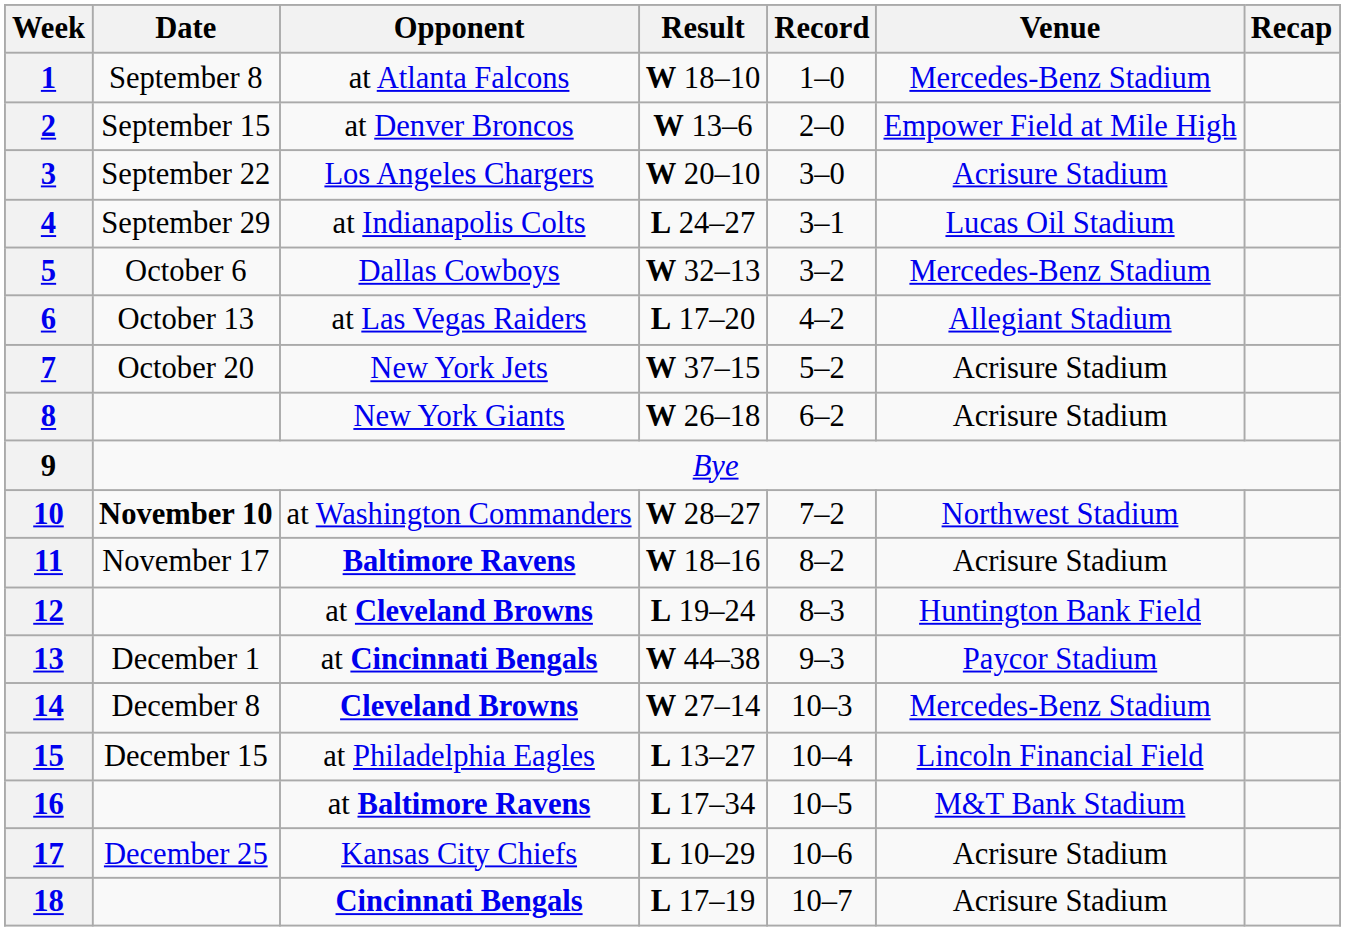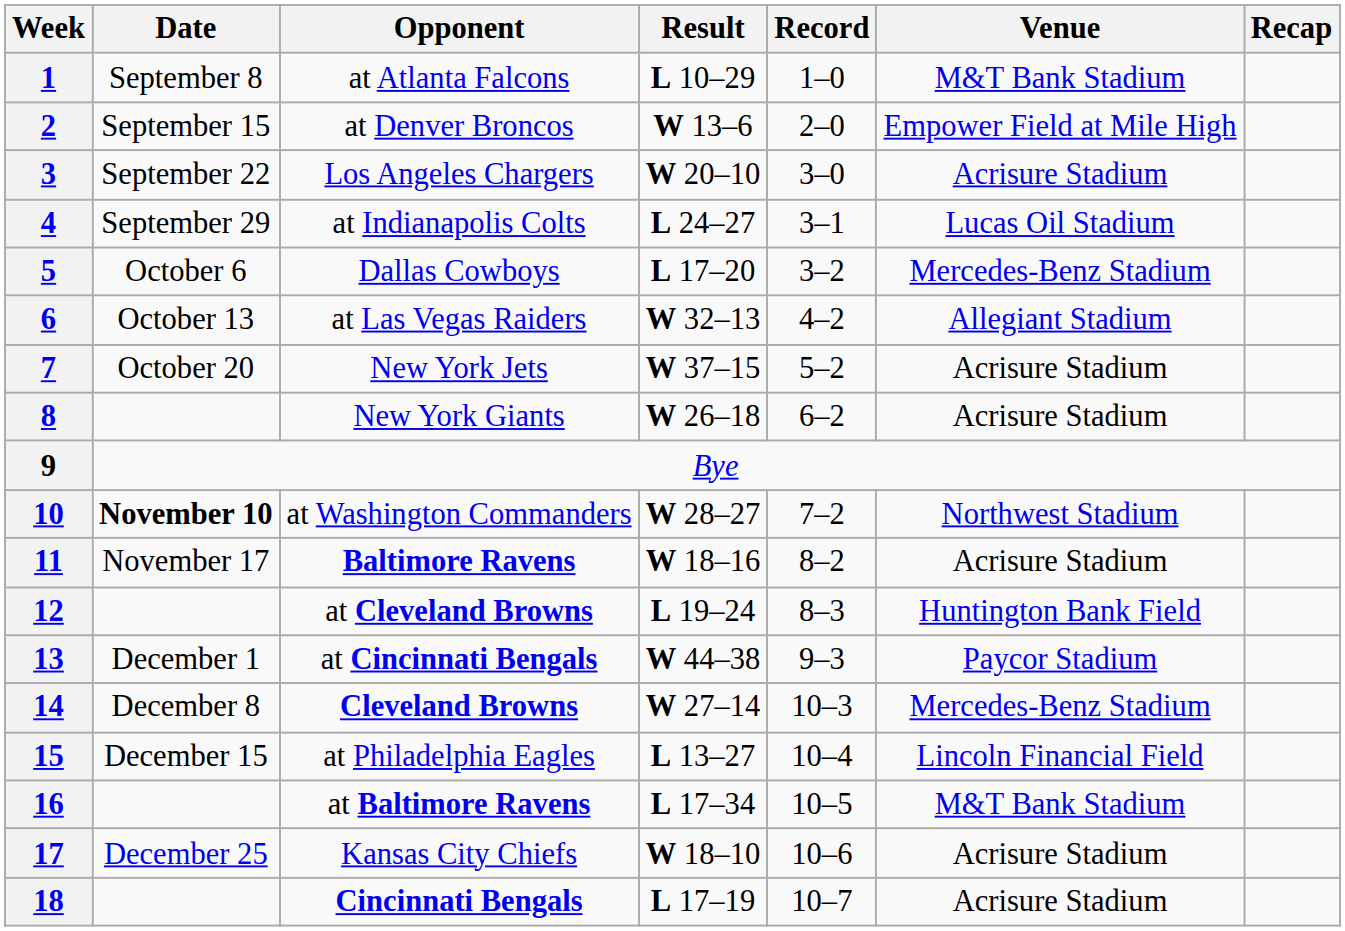(703, 77) W 18–10 -> (703, 77) L 10–29
(1060, 77) Mercedes-Benz Stadium -> (1060, 77) M&T Bank Stadium
(703, 271) W 32–13 -> (703, 271) L 17–20
(703, 319) L 17–20 -> (703, 319) W 32–13
(703, 852) L 10–29 -> (703, 852) W 18–10
